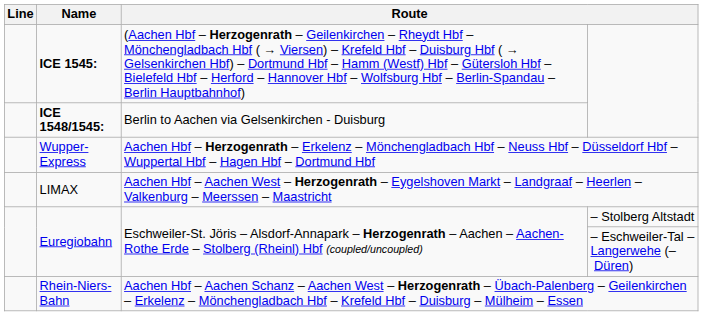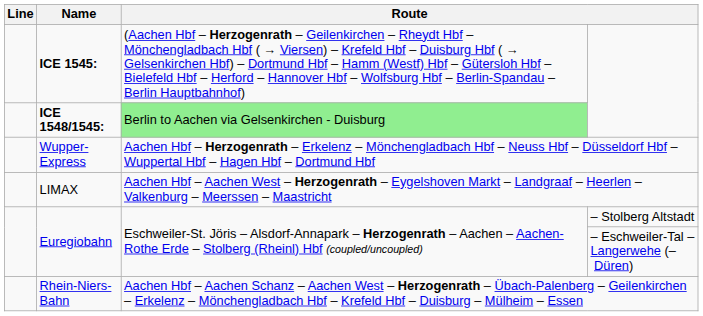(255, 120) no background -> (255, 120) lightgreen background
